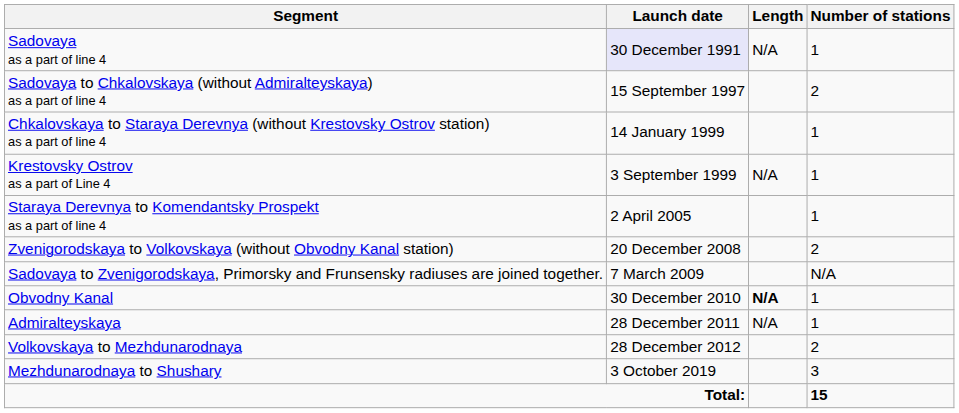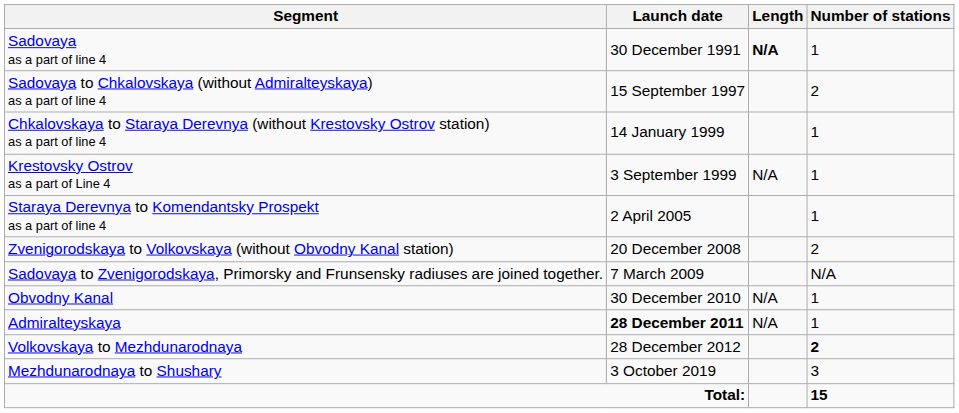(676, 49) lavender background -> (676, 49) no background
(765, 49) normal -> (765, 49) bold
(765, 297) bold -> (765, 297) normal
(675, 322) normal -> (677, 322) bold
(815, 346) normal -> (815, 346) bold
